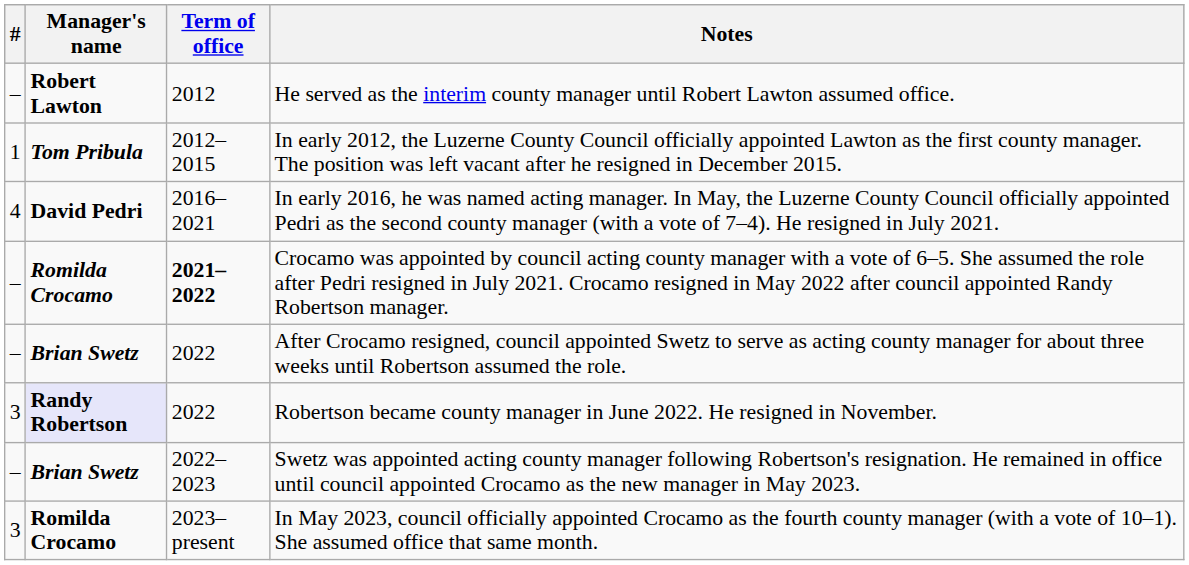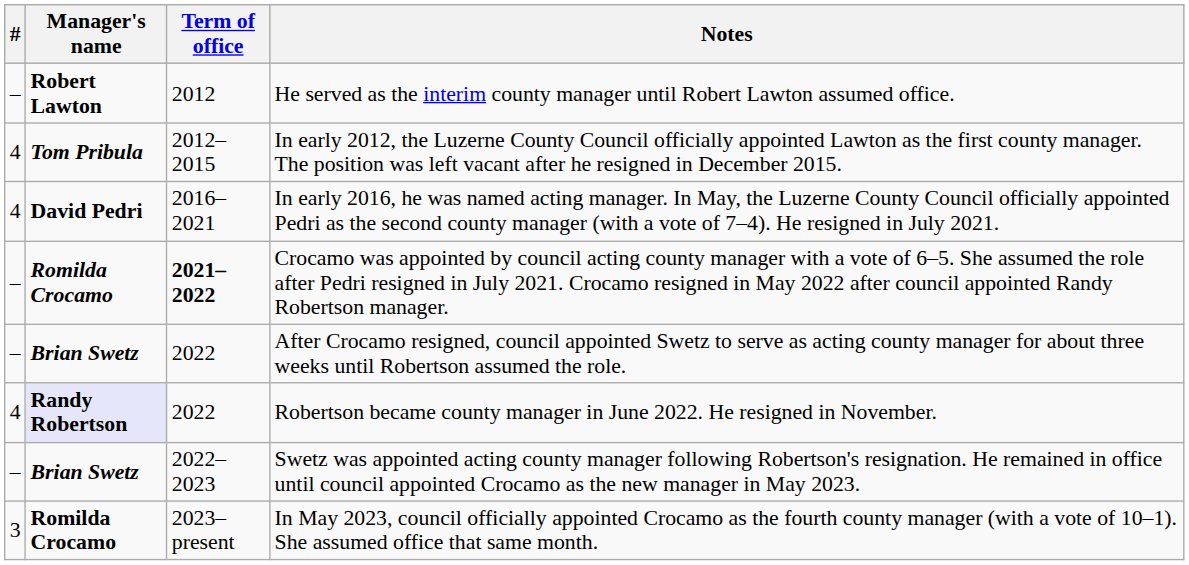(15, 151) 1 -> (15, 151) 4
(15, 412) 3 -> (15, 412) 4
